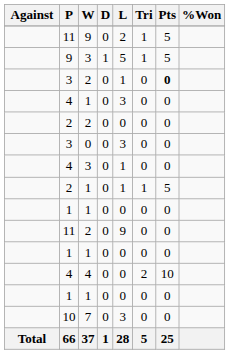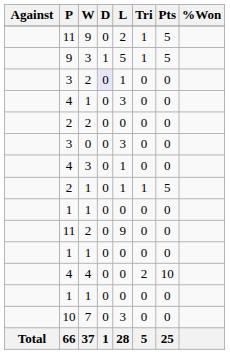(105, 80) no background -> (105, 80) lavender background
(167, 80) bold -> (167, 80) normal
